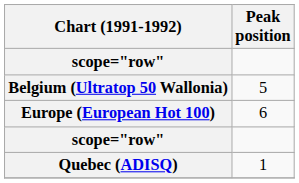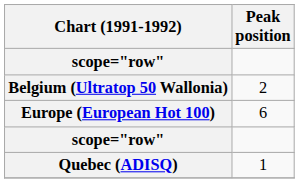(263, 87) 5 -> (263, 87) 2
